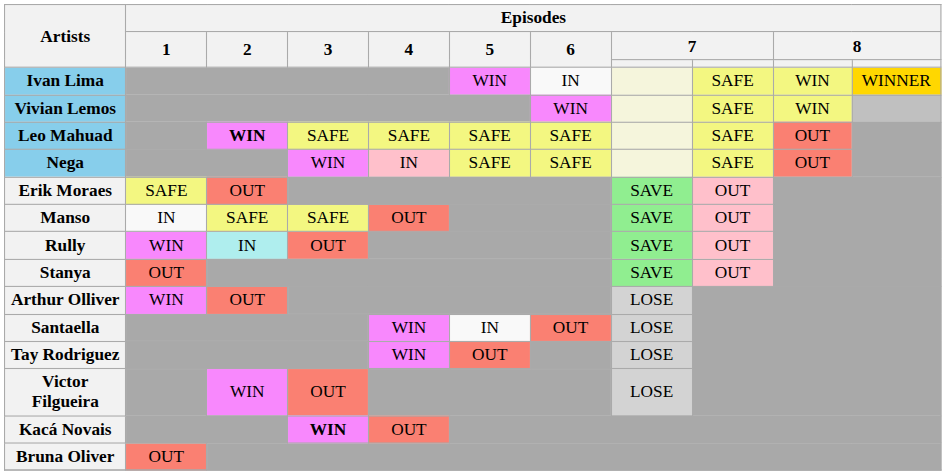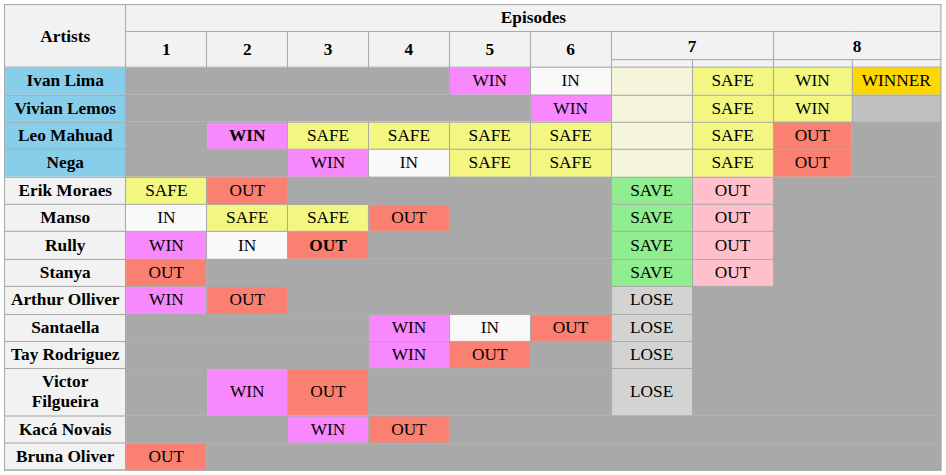(409, 163) pink background -> (409, 163) no background
(247, 245) paleturquoise background -> (247, 245) no background
(328, 245) normal -> (328, 245) bold
(328, 429) bold -> (328, 429) normal
